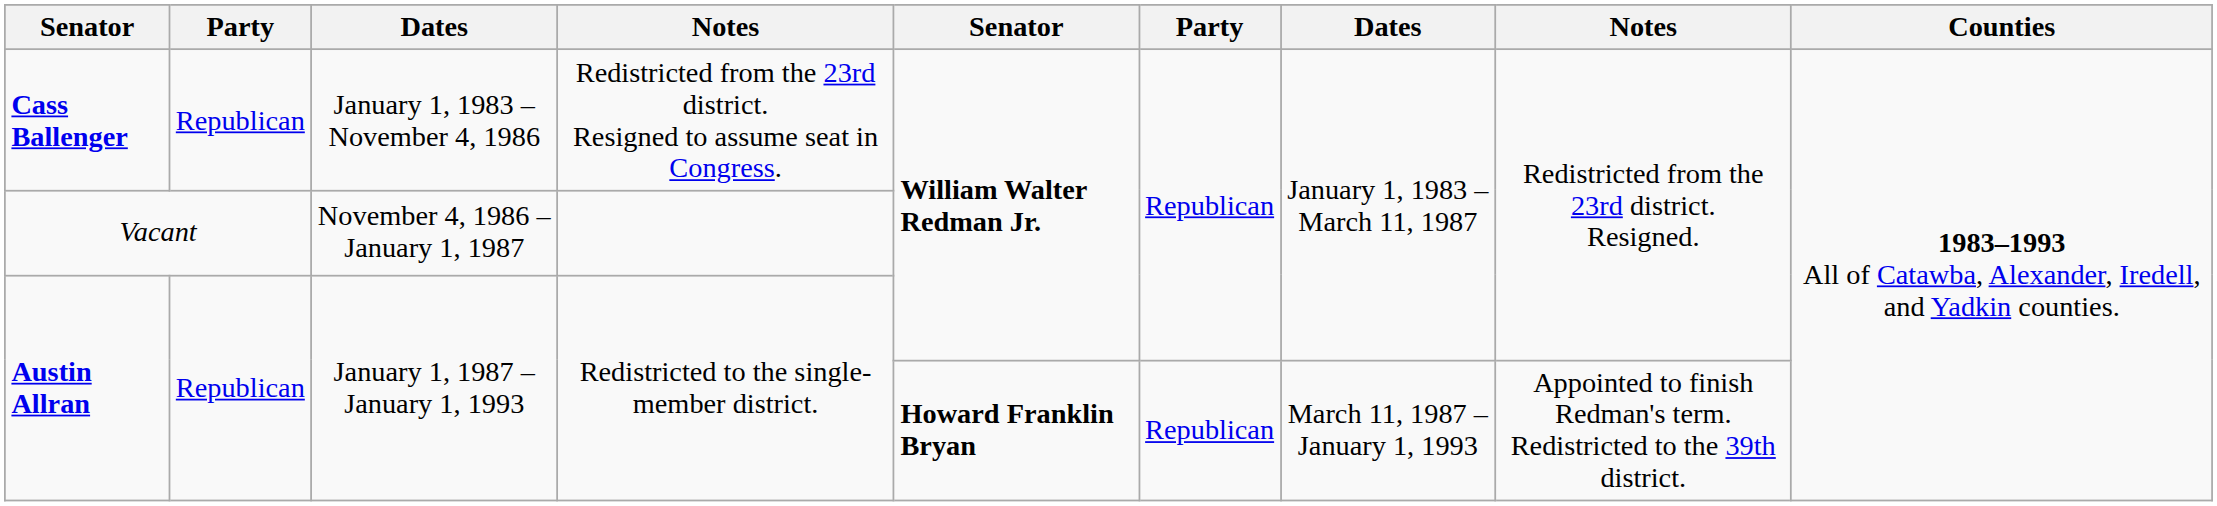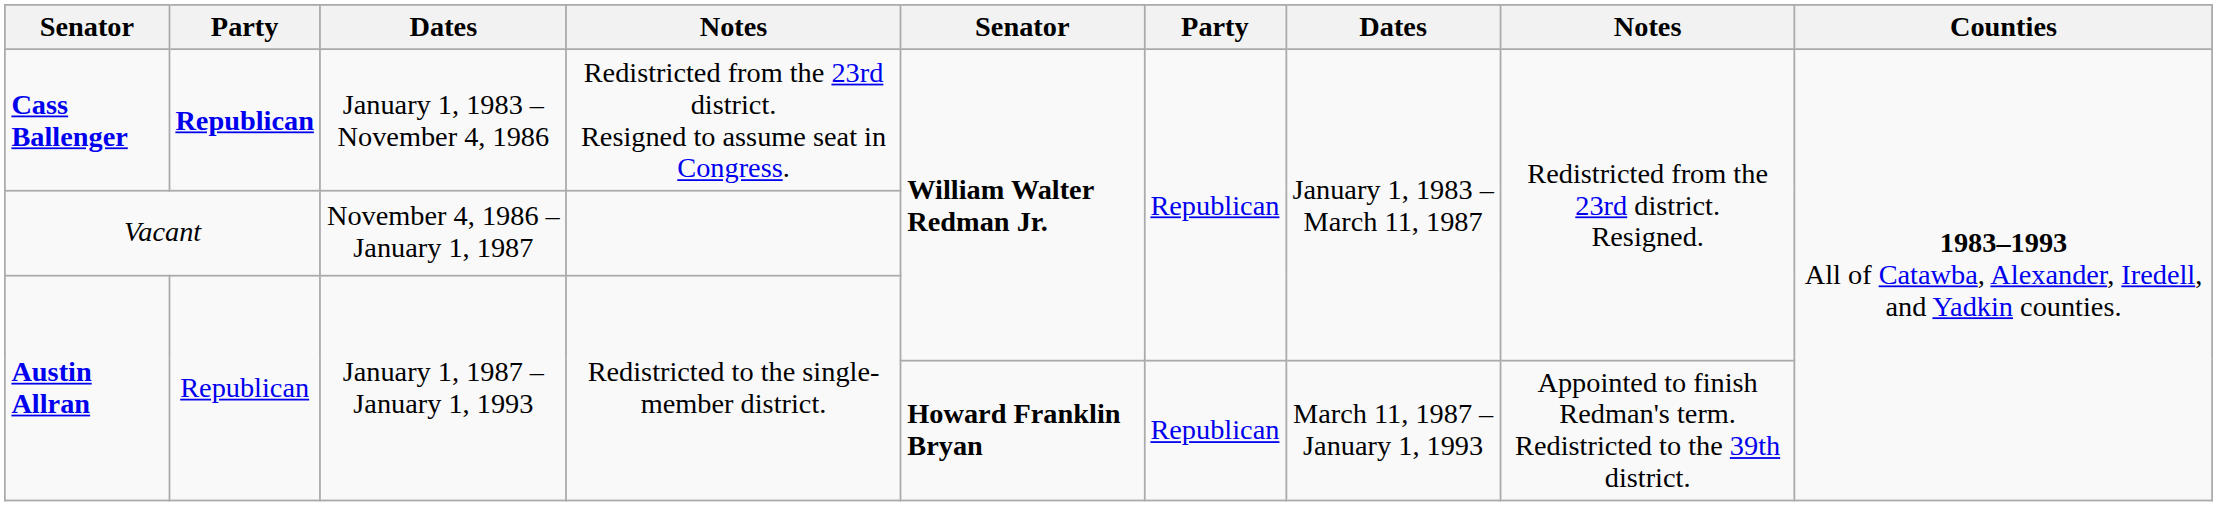(240, 119) normal -> (245, 119) bold
